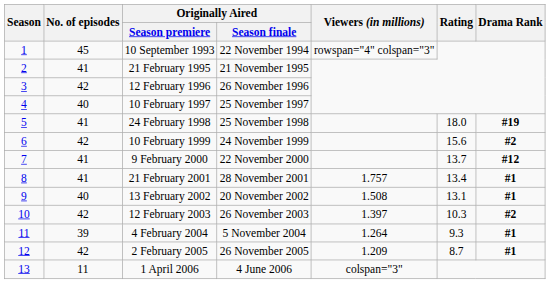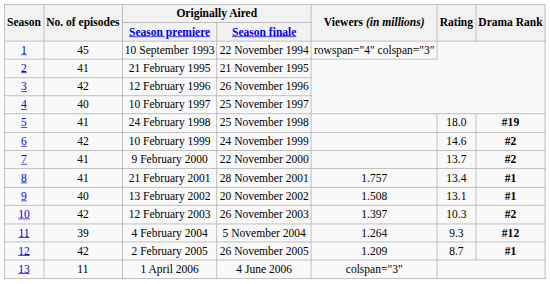(456, 141) 15.6 -> (456, 141) 14.6
(510, 159) #12 -> (510, 159) #2
(510, 232) #1 -> (510, 232) #12
